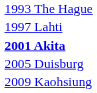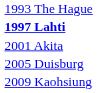(33, 27) normal -> (35, 27) bold
(35, 45) bold -> (34, 45) normal
